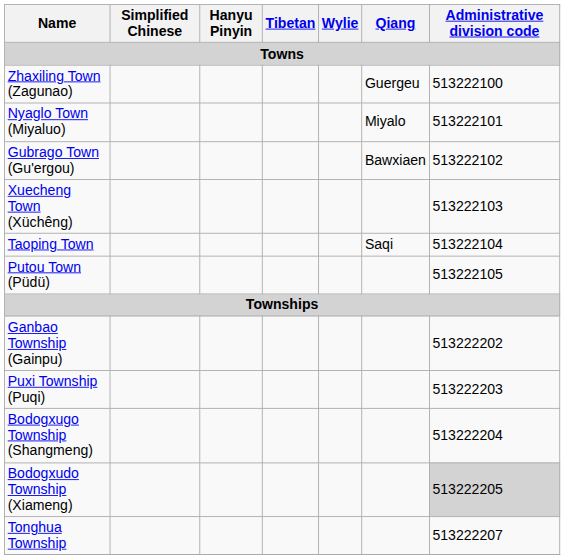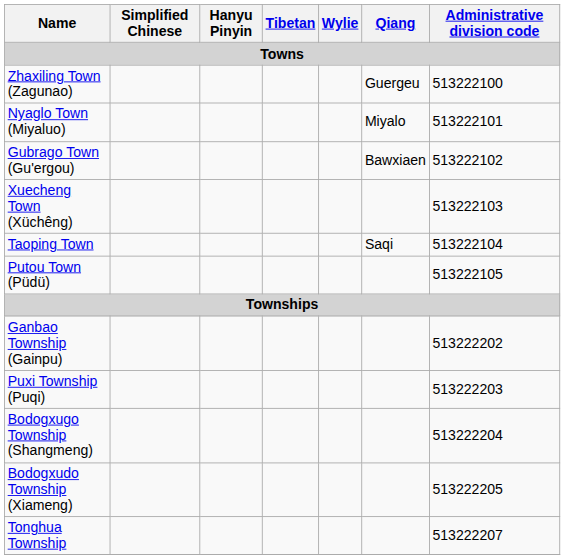(468, 489) lightgrey background -> (468, 489) no background
